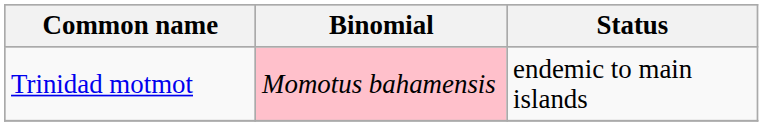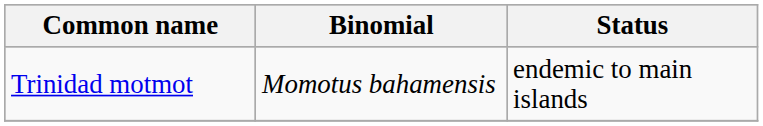(379, 83) pink background -> (379, 83) no background
